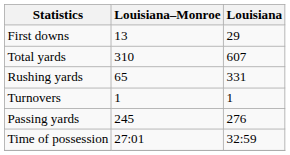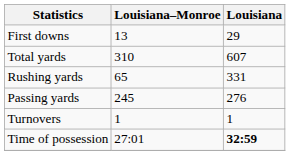rows swapped: (43, 118) <-> (34, 98)
(242, 139) normal -> (242, 139) bold
